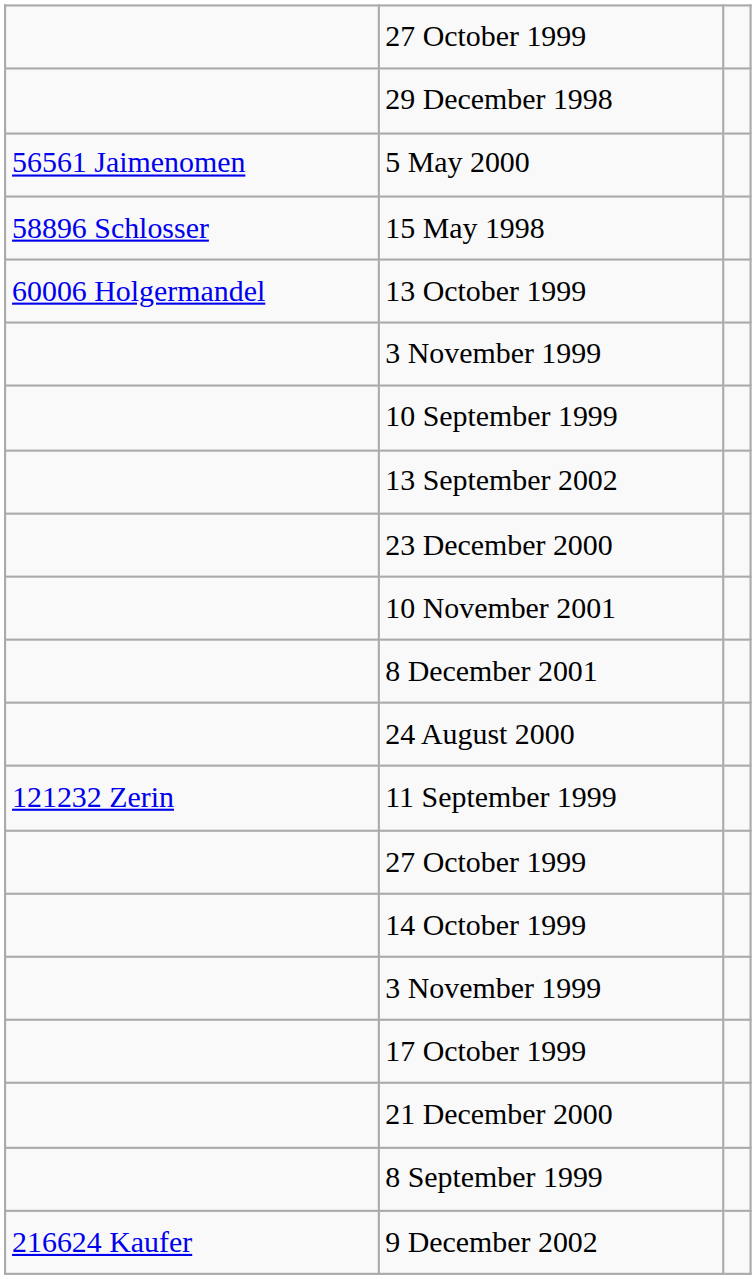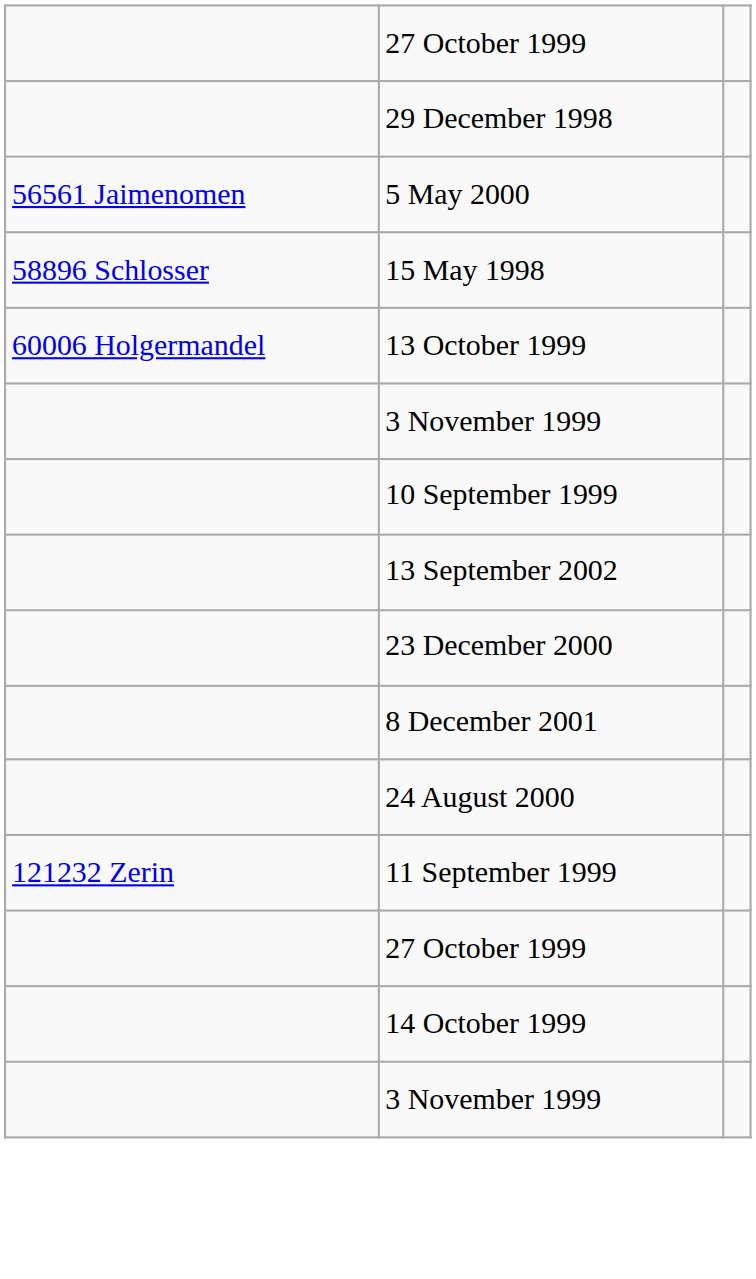- row: (192, 608)
- row: (192, 1052)
- row: (192, 1115)
- row: (192, 1179)
- row: (102, 1241)
